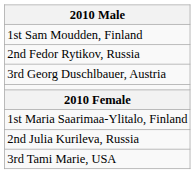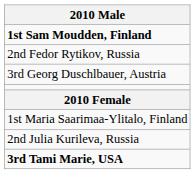(75, 34) normal -> (79, 34) bold
(62, 159) normal -> (65, 159) bold
